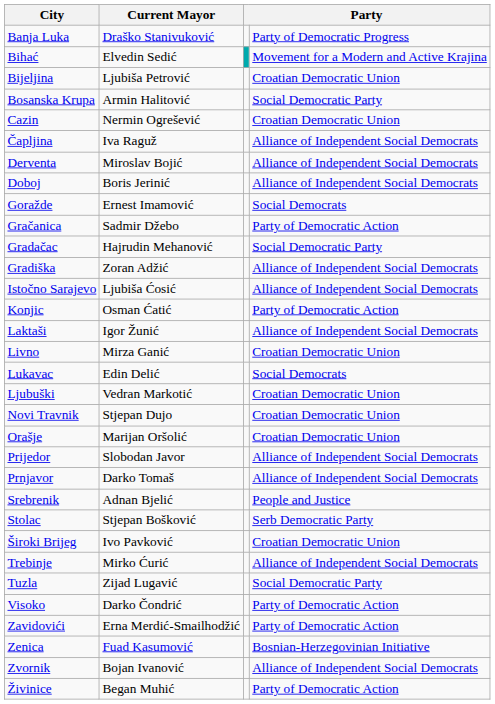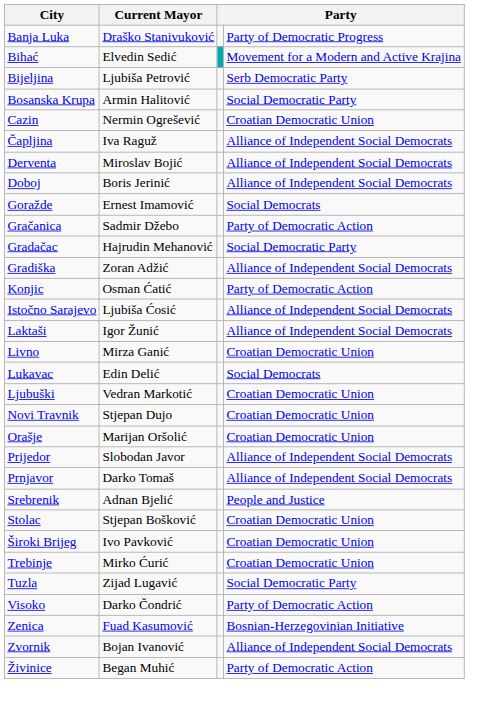(326, 78) Croatian Democratic Union -> (287, 78) Serb Democratic Party
rows swapped: (52, 288) <-> (26, 309)
(313, 520) Serb Democratic Party -> (300, 520) Croatian Democratic Union
(365, 562) Alliance of Independent Social Democrats -> (300, 562) Croatian Democratic Union
- row: (36, 625)
